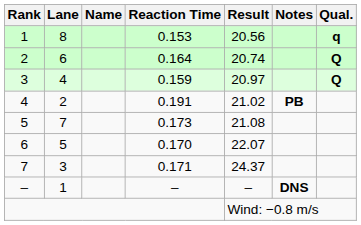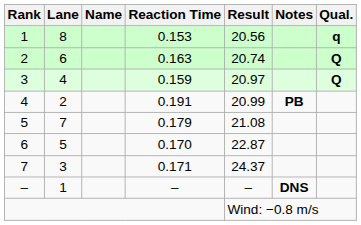(175, 58) 0.164 -> (175, 58) 0.163
(248, 101) 21.02 -> (248, 101) 20.99
(175, 123) 0.173 -> (175, 123) 0.179
(248, 144) 22.07 -> (248, 144) 22.87
